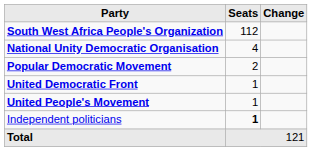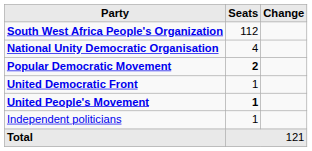(255, 66) normal -> (255, 66) bold
(255, 102) normal -> (255, 102) bold
(255, 119) bold -> (255, 119) normal
